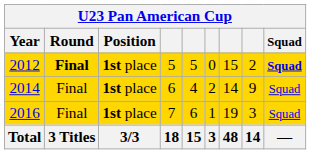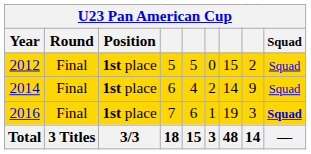(72, 64) bold -> (72, 64) normal
(285, 64) bold -> (285, 65) normal
(285, 113) normal -> (285, 112) bold
